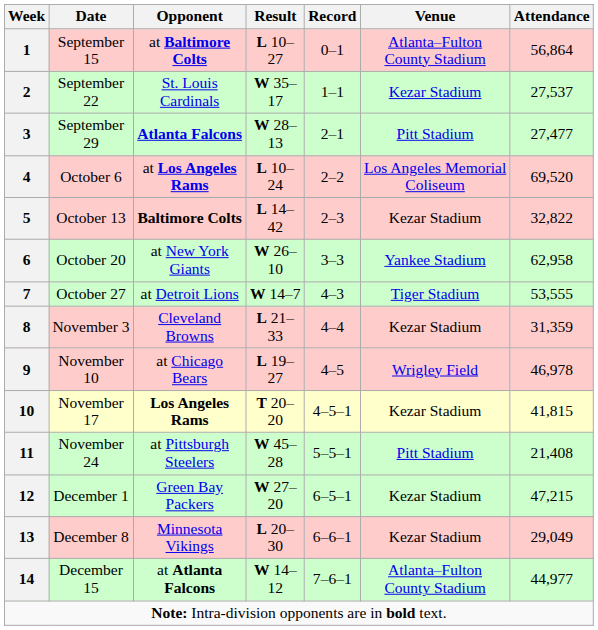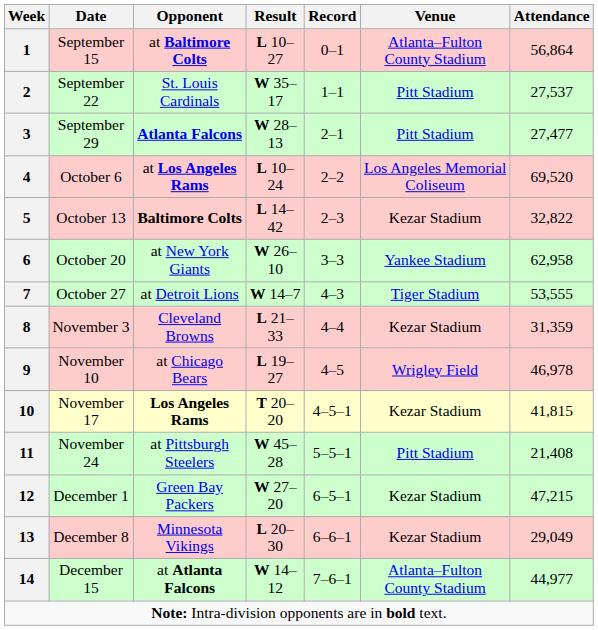(435, 92) Kezar Stadium -> (435, 92) Pitt Stadium
